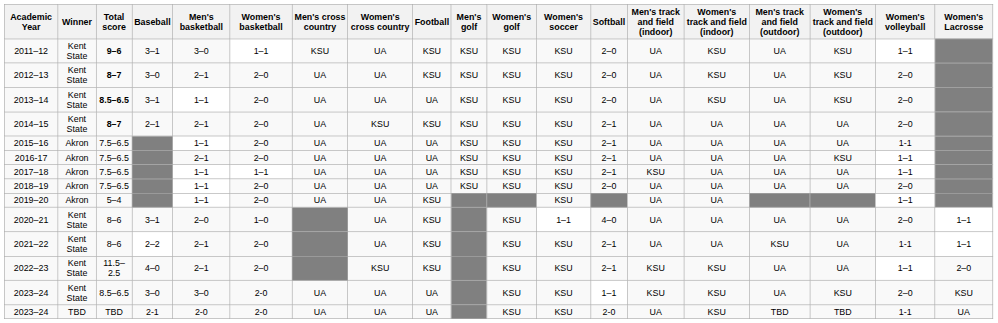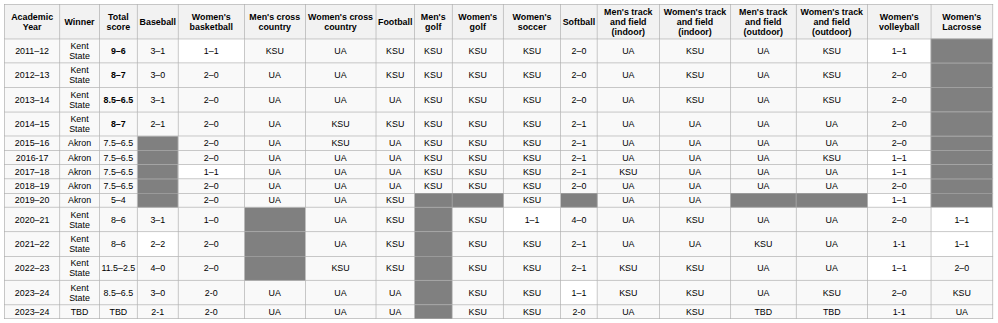- column: (201, 22)
(380, 143) UA -> (341, 143) KSU
(905, 143) 1-1 -> (899, 143) 2–0
(717, 220) UA -> (695, 220) KSU
